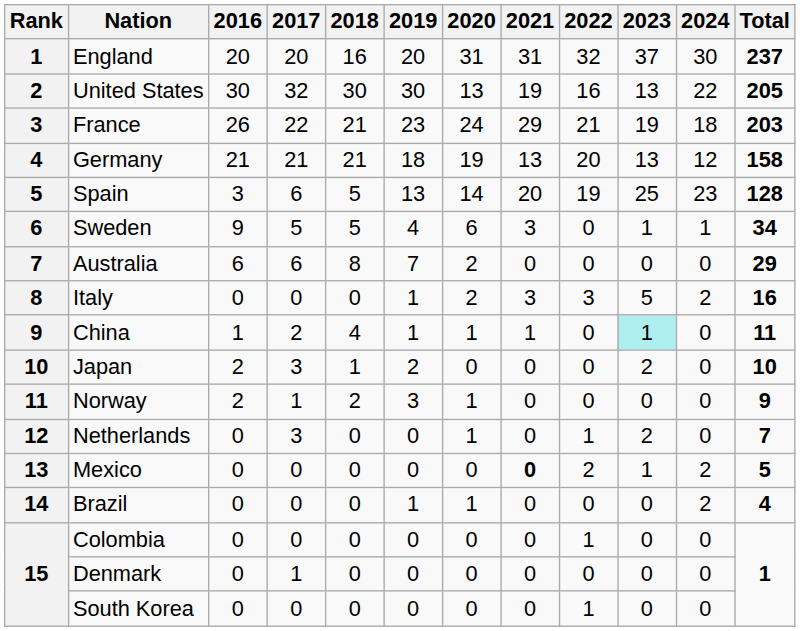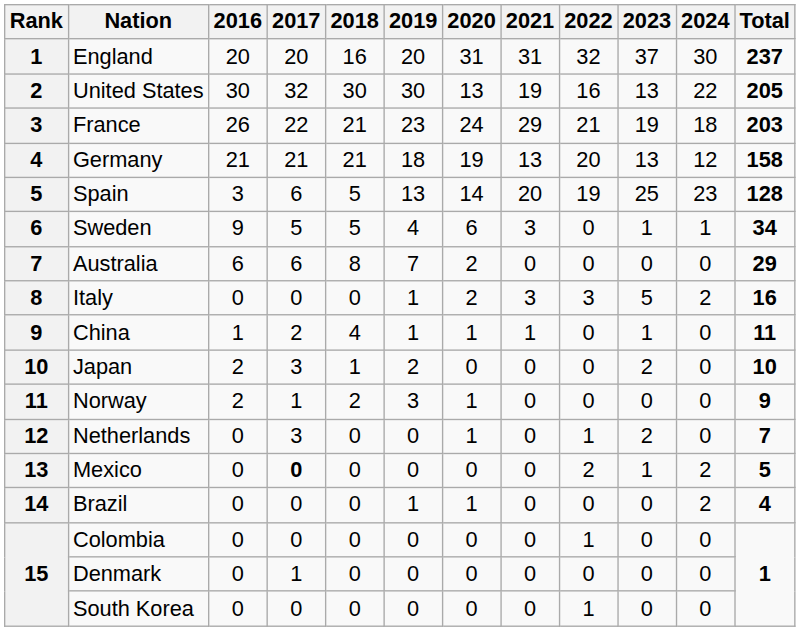(647, 332) paleturquoise background -> (647, 332) no background
(296, 470) normal -> (296, 470) bold
(530, 470) bold -> (530, 470) normal
